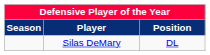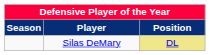(172, 43) no background -> (172, 43) khaki background
